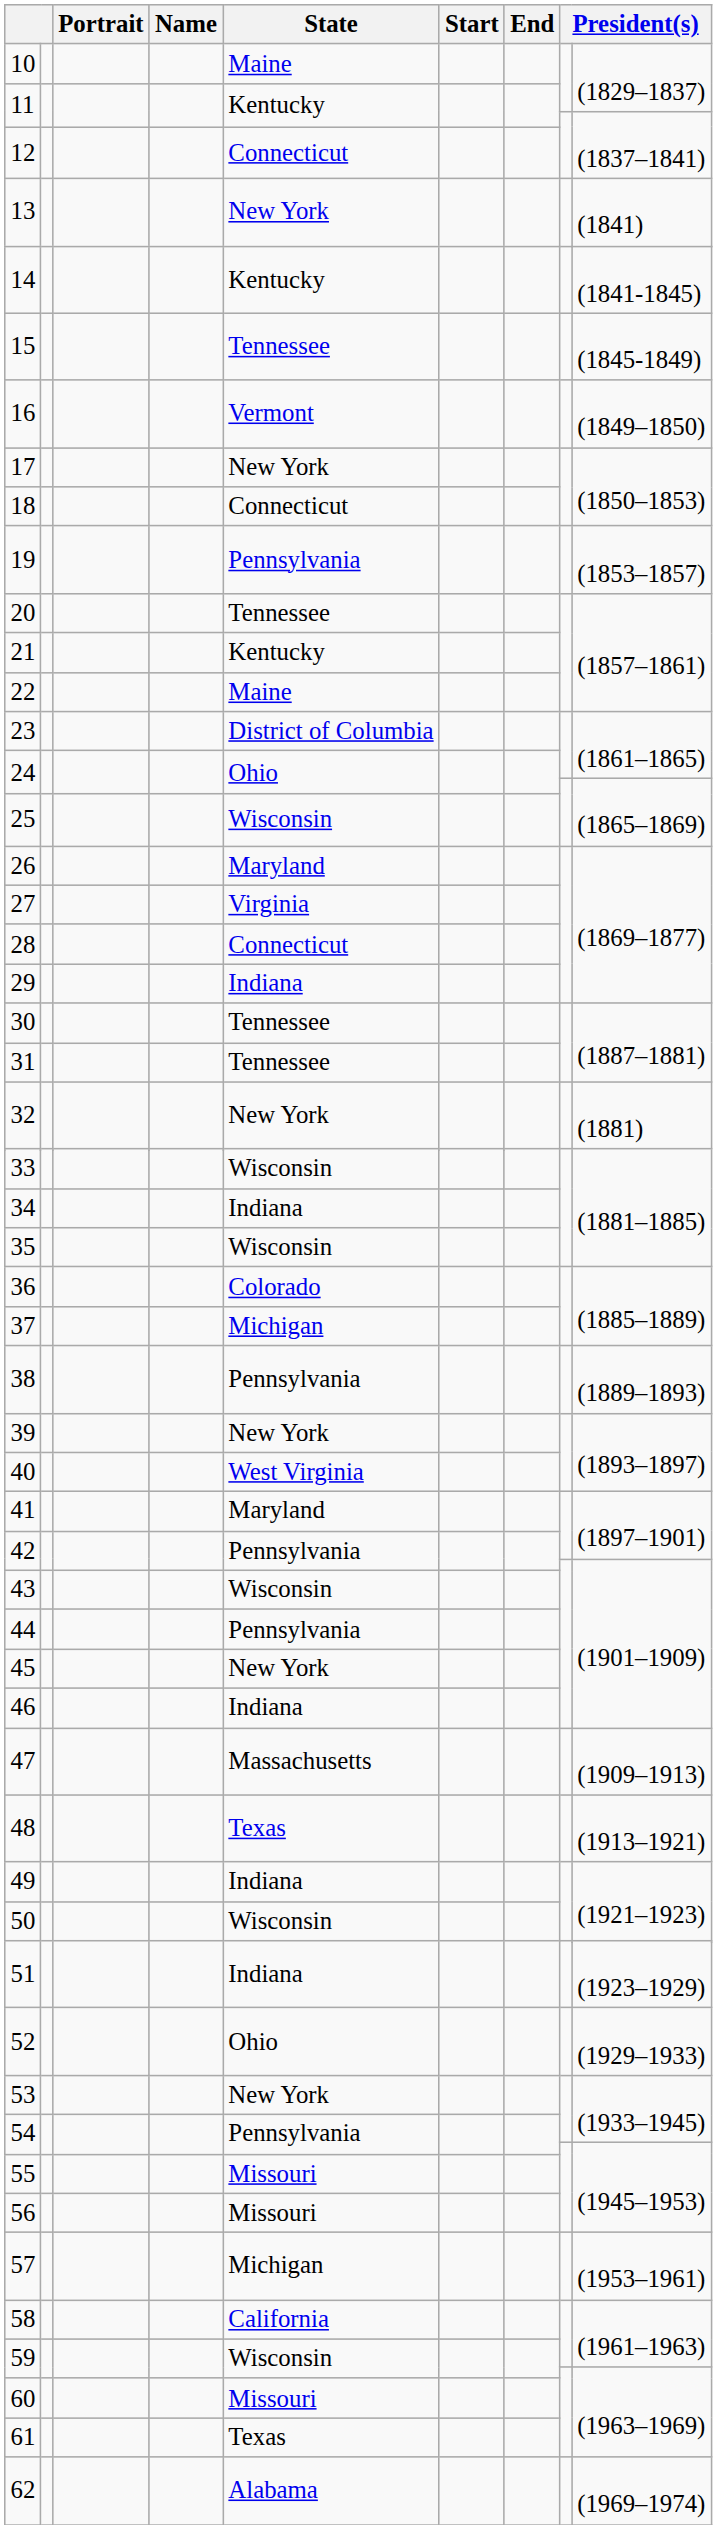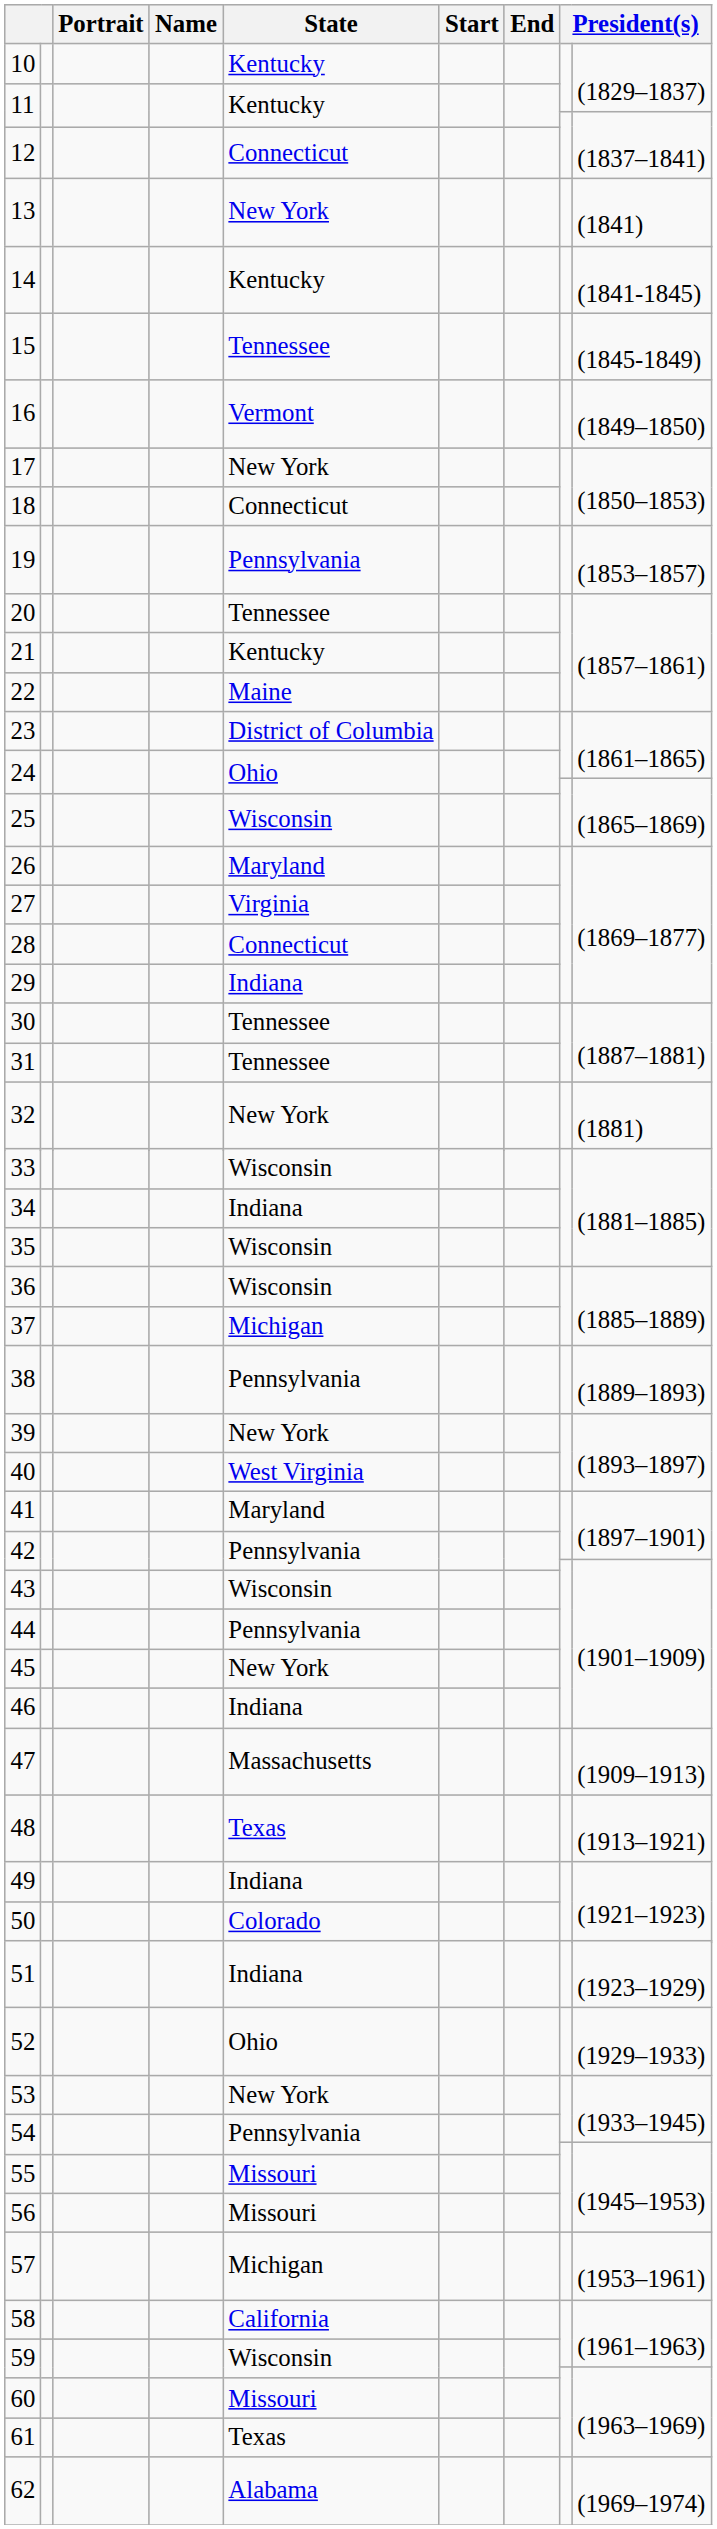(260, 63) Maine -> (277, 63) Kentucky
(275, 1286) Colorado -> (280, 1286) Wisconsin
(280, 1920) Wisconsin -> (275, 1920) Colorado
